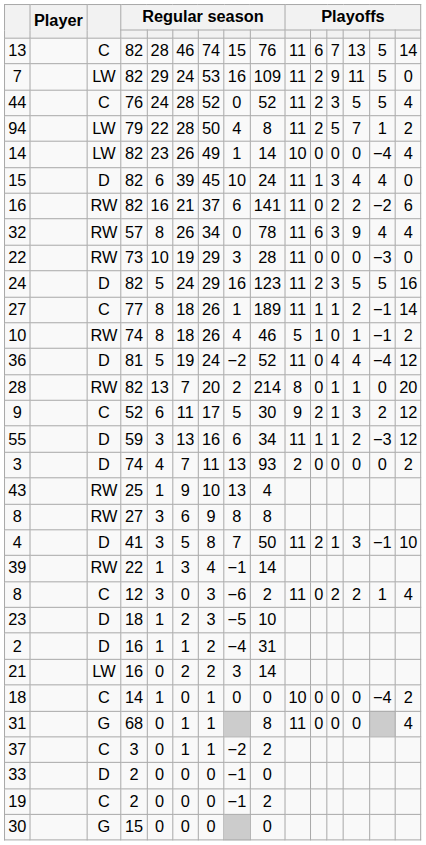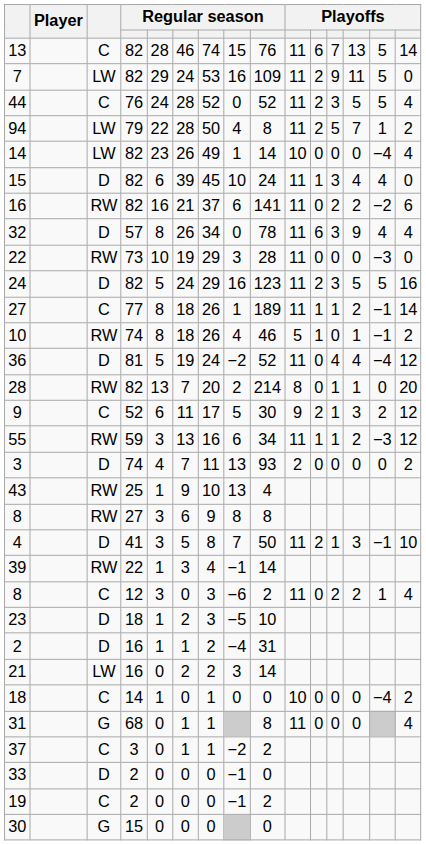(104, 232) RW -> (104, 232) D
(104, 439) D -> (104, 439) RW
